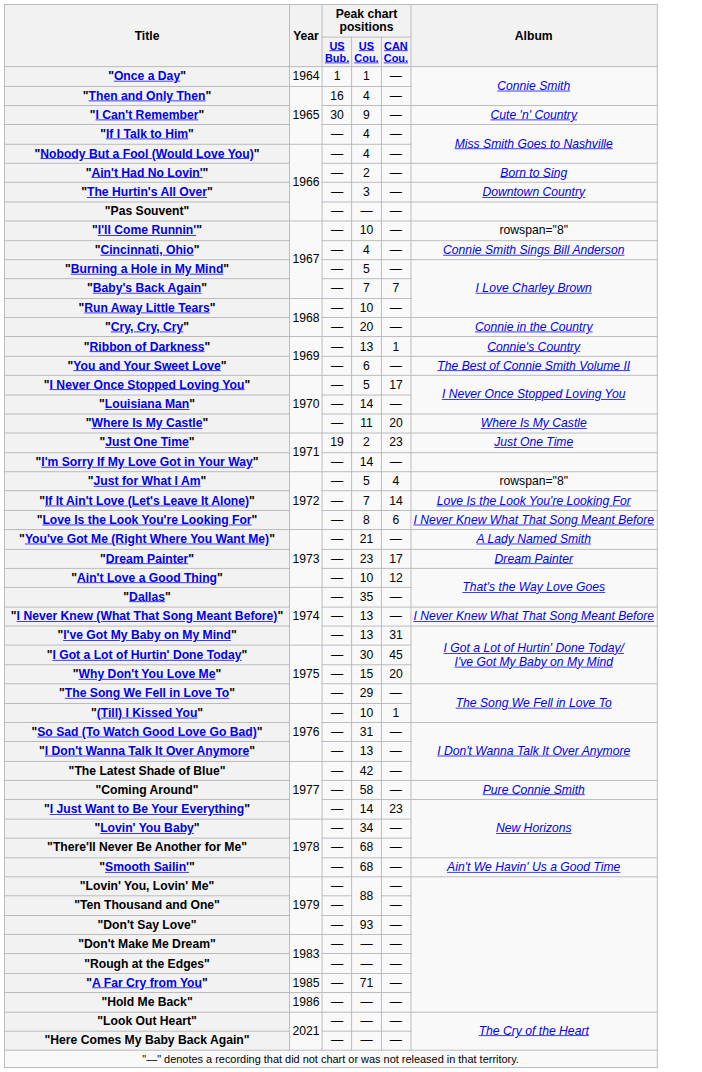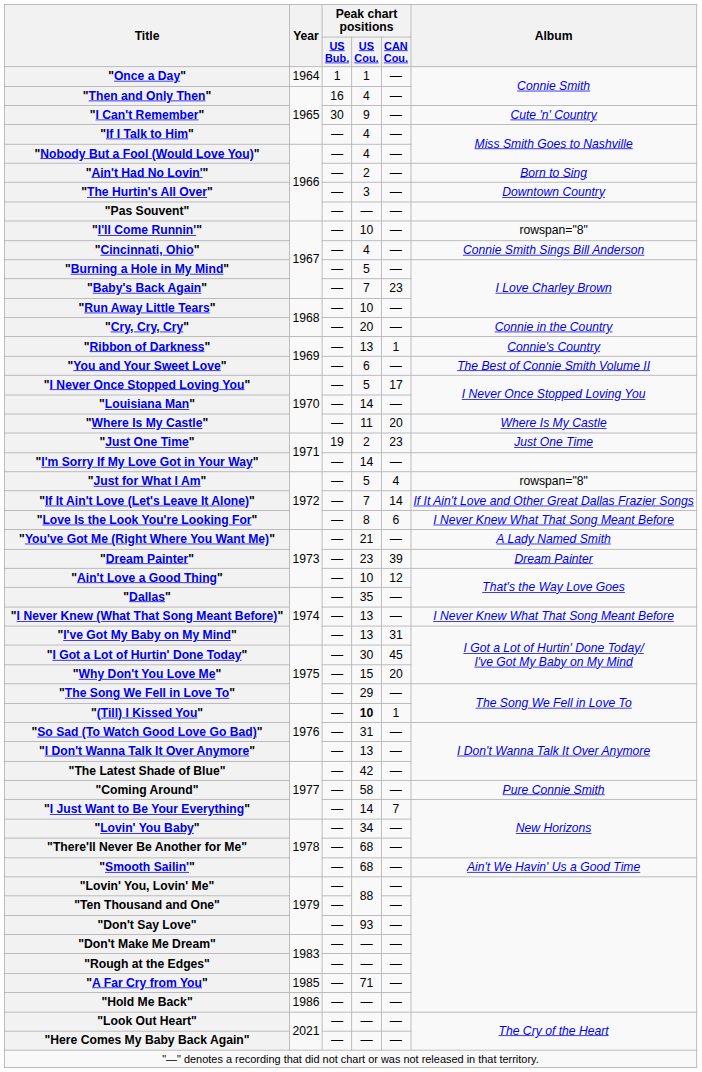(396, 288) 7 -> (396, 288) 23
(534, 500) Love Is the Look You're Looking For -> (554, 500) If It Ain't Love and Other Great Dallas Frazier Songs
(396, 558) 17 -> (396, 558) 39
(366, 712) normal -> (366, 712) bold
(396, 809) 23 -> (396, 809) 7
